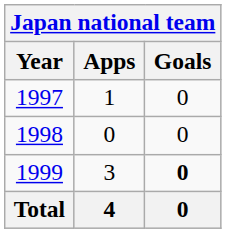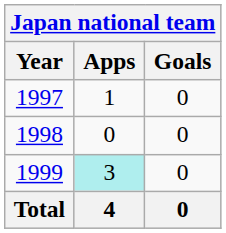(109, 172) no background -> (109, 172) paleturquoise background
(183, 172) bold -> (183, 172) normal
